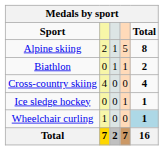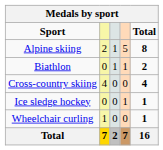(144, 118) lightblue background -> (144, 118) no background
